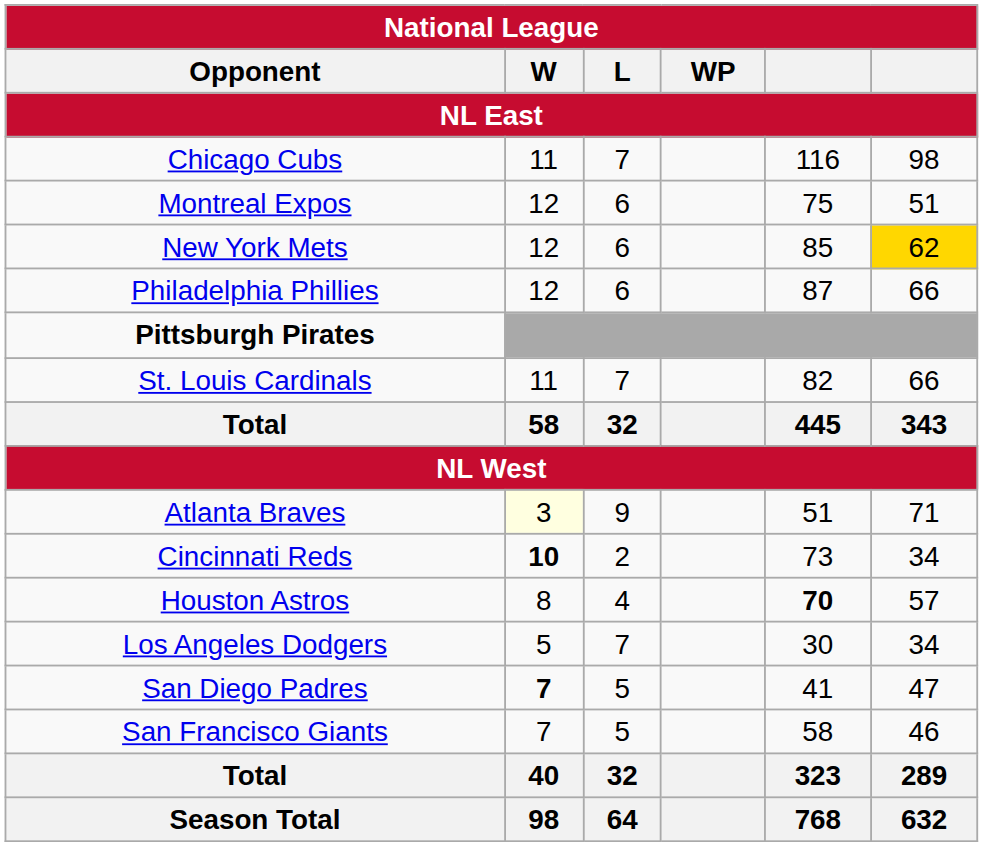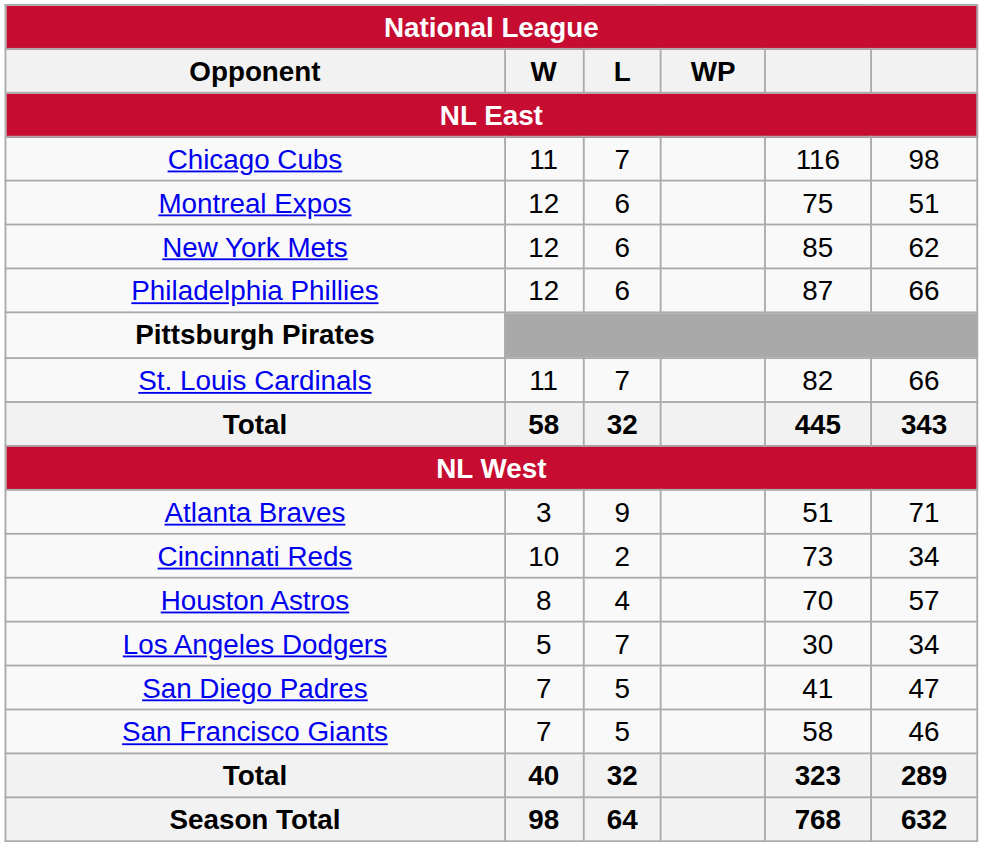(924, 247) gold background -> (924, 247) no background
(544, 511) lightyellow background -> (544, 511) no background
(544, 555) bold -> (544, 555) normal
(818, 599) bold -> (818, 599) normal
(544, 687) bold -> (544, 687) normal
